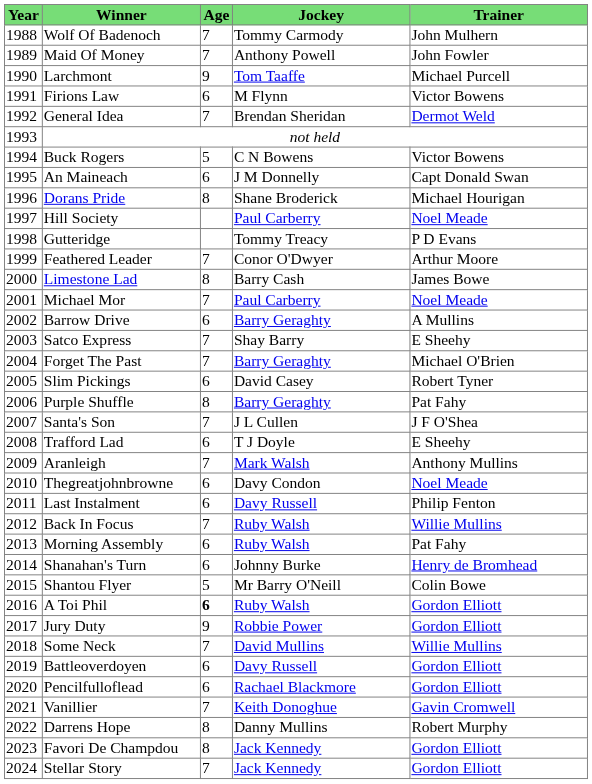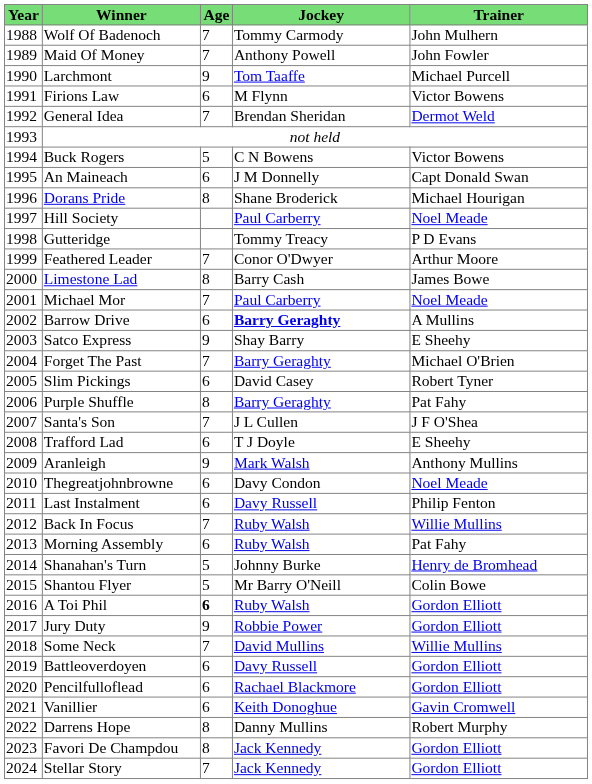(282, 320) normal -> (287, 320) bold
(206, 340) 7 -> (206, 340) 9
(206, 462) 7 -> (206, 462) 9
(206, 564) 6 -> (206, 564) 5
(206, 707) 7 -> (206, 707) 6
